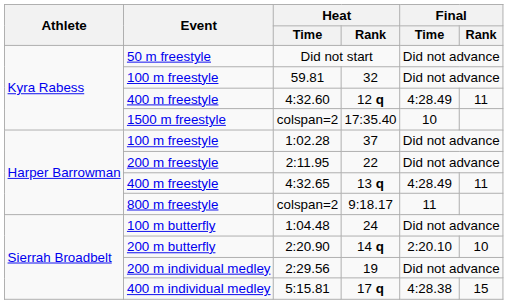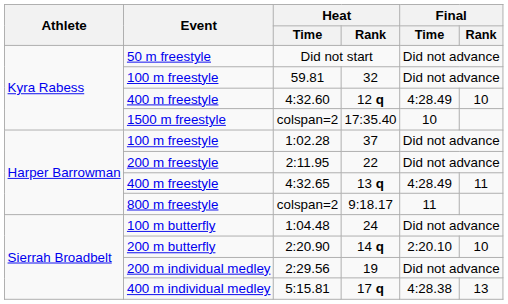(481, 99) 11 -> (481, 99) 10
(481, 289) 15 -> (481, 289) 13
